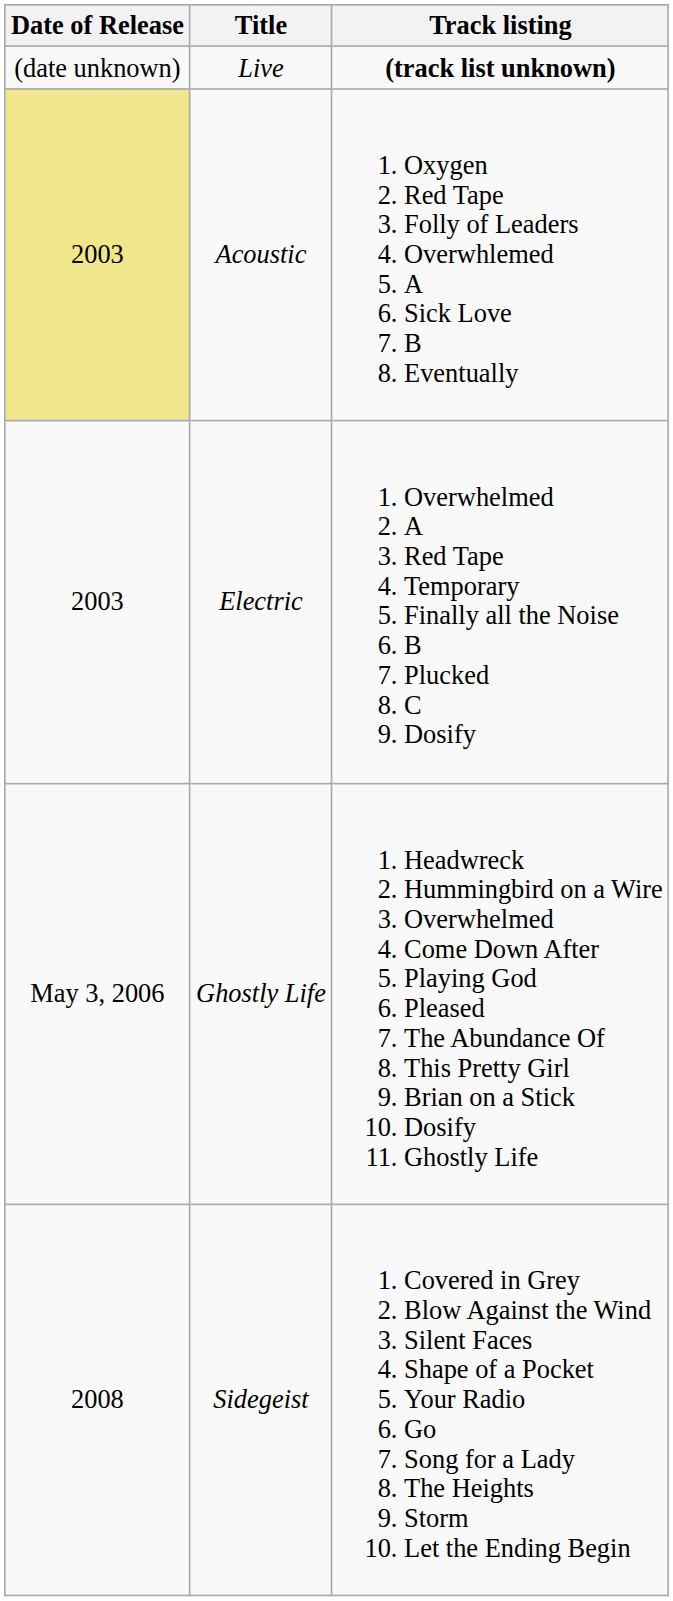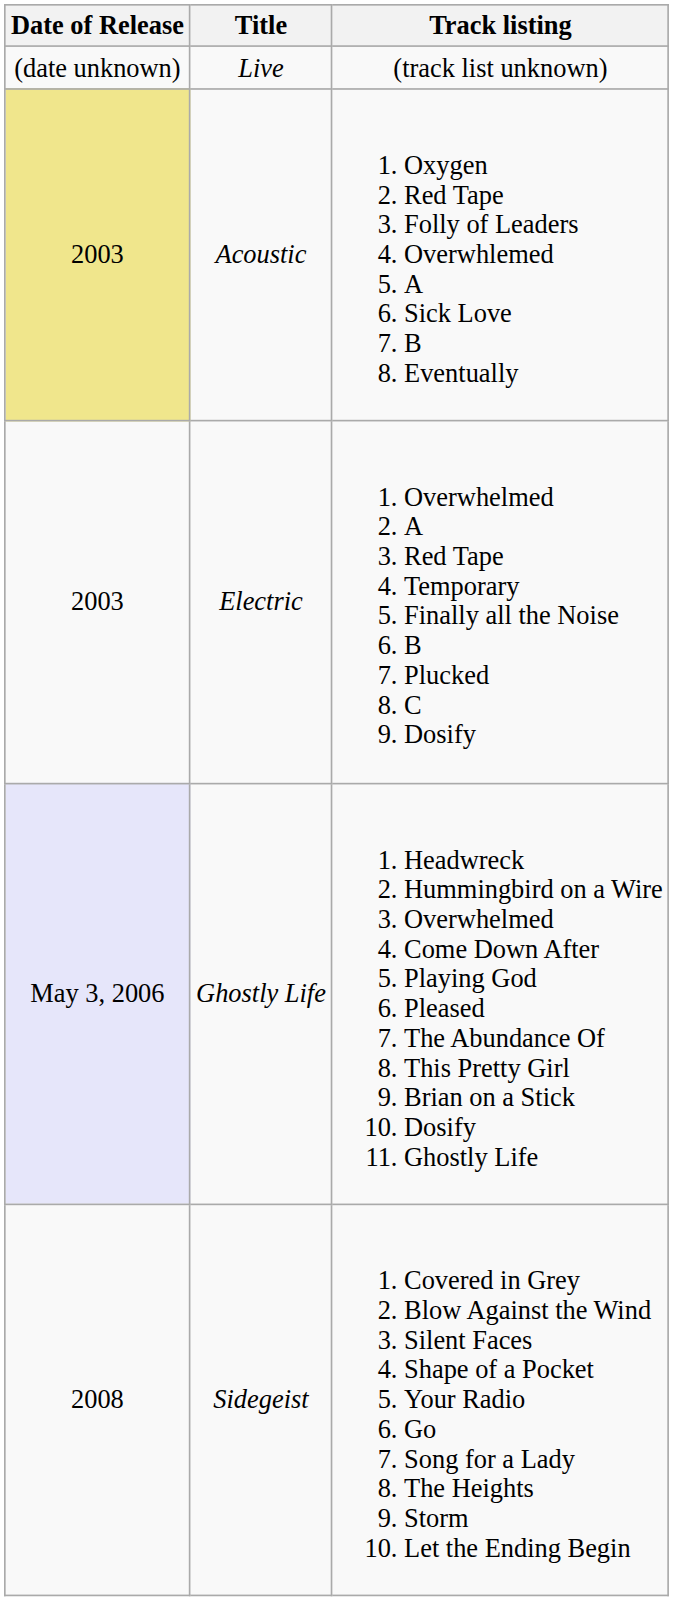(500, 67) bold -> (500, 67) normal
(97, 993) no background -> (97, 993) lavender background
